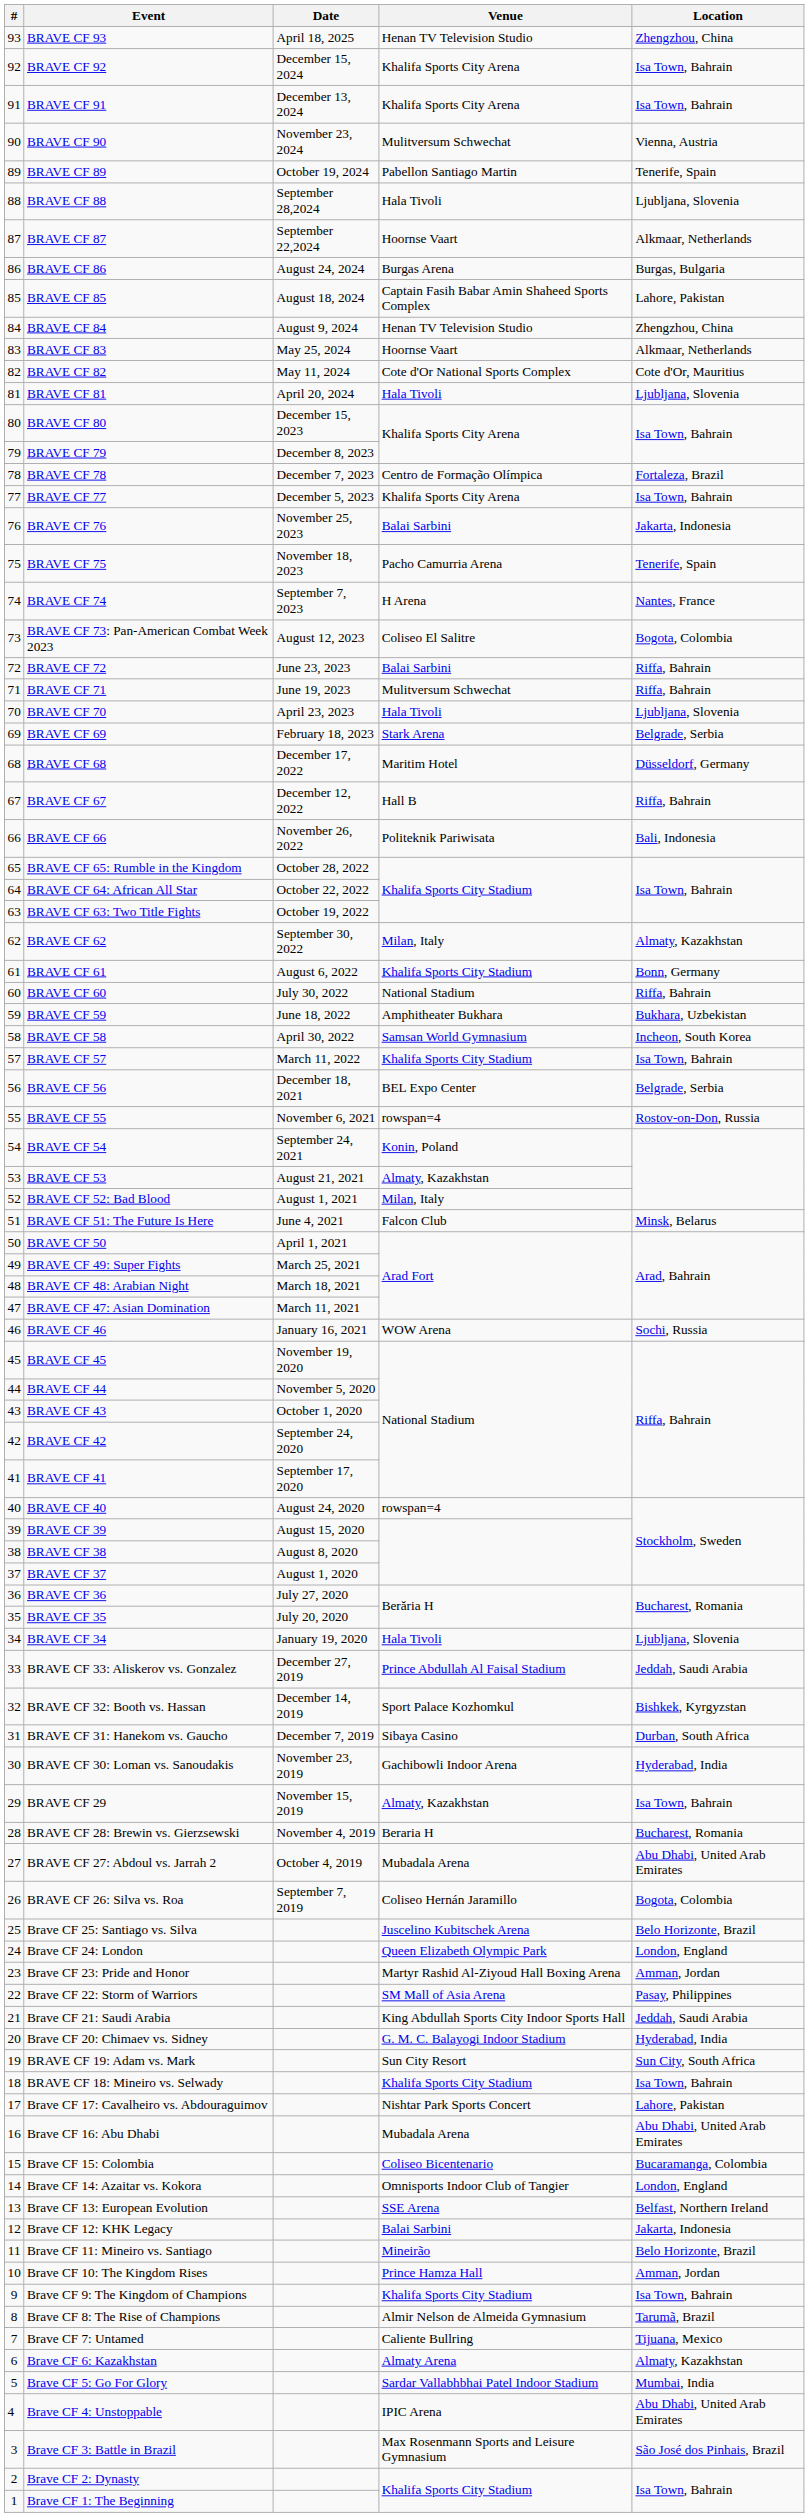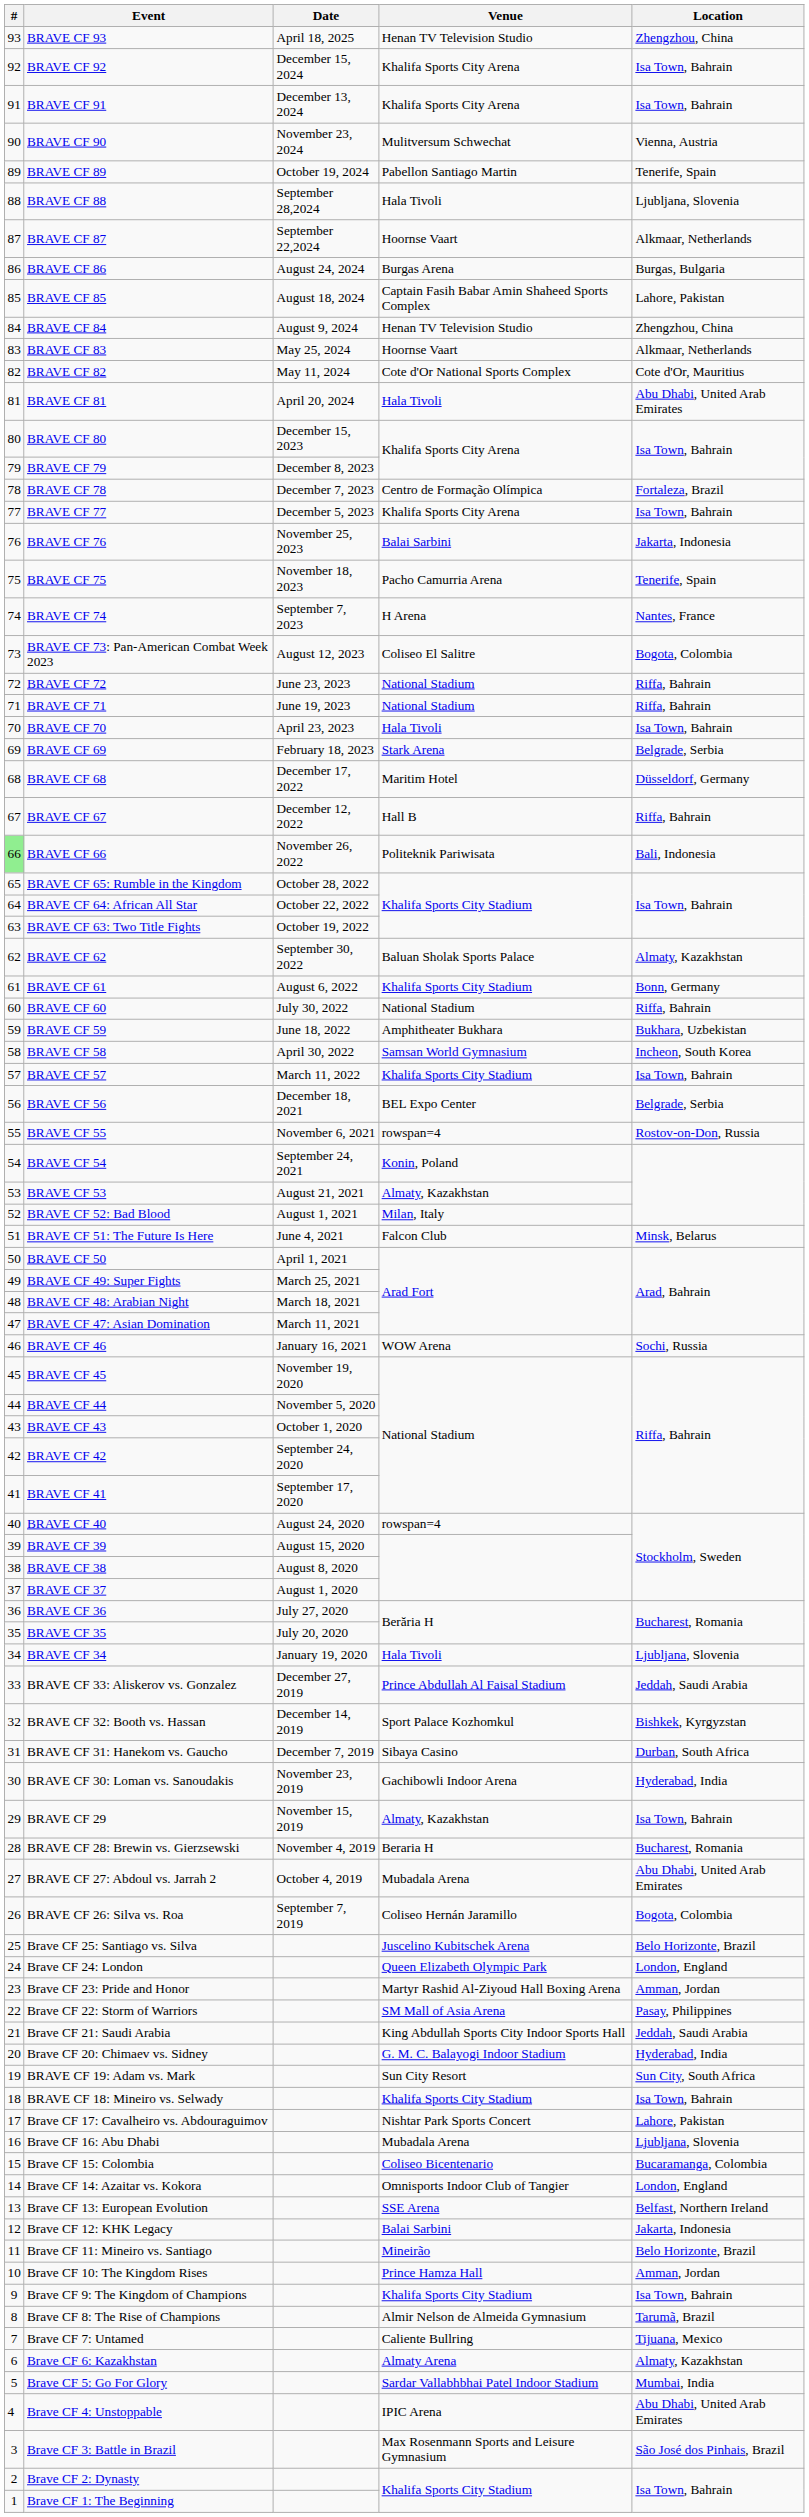(687, 393) Ljubljana, Slovenia -> (700, 401) Abu Dhabi, United Arab Emirates
(416, 668) Balai Sarbini -> (428, 684) National Stadium
(446, 690) Mulitversum Schwechat -> (428, 706) National Stadium
(687, 712) Ljubljana, Slovenia -> (684, 727) Isa Town, Bahrain
(14, 838) no background -> (14, 854) lightgreen background
(413, 941) Milan, Italy -> (458, 957) Baluan Sholak Sports Palace
(700, 2134) Abu Dhabi, United Arab Emirates -> (687, 2142) Ljubljana, Slovenia
